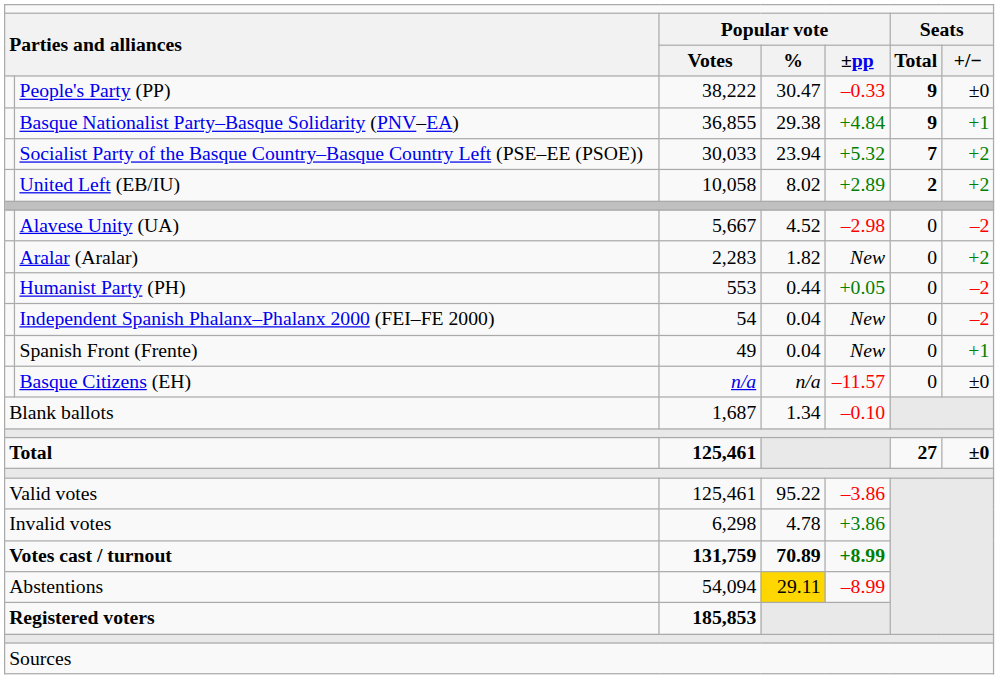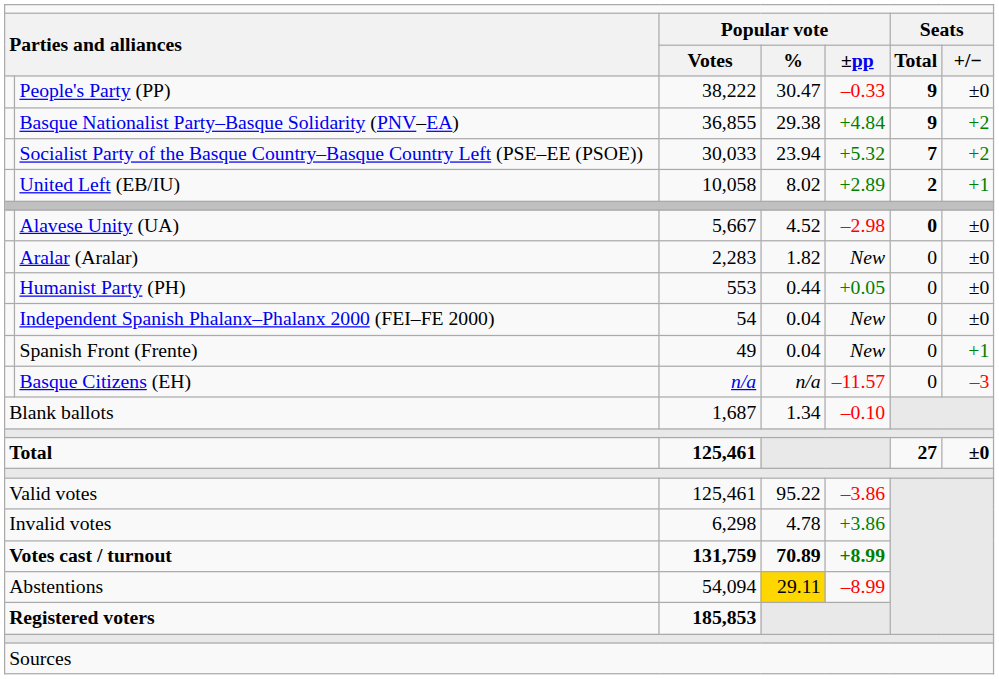(979, 122) +1 -> (979, 122) +2
(979, 185) +2 -> (979, 185) +1
(932, 225) normal -> (932, 225) bold
(979, 225) –2 -> (979, 225) ±0
(979, 256) +2 -> (979, 256) ±0
(979, 287) –2 -> (979, 287) ±0
(979, 319) –2 -> (979, 319) ±0
(979, 381) ±0 -> (979, 381) –3
